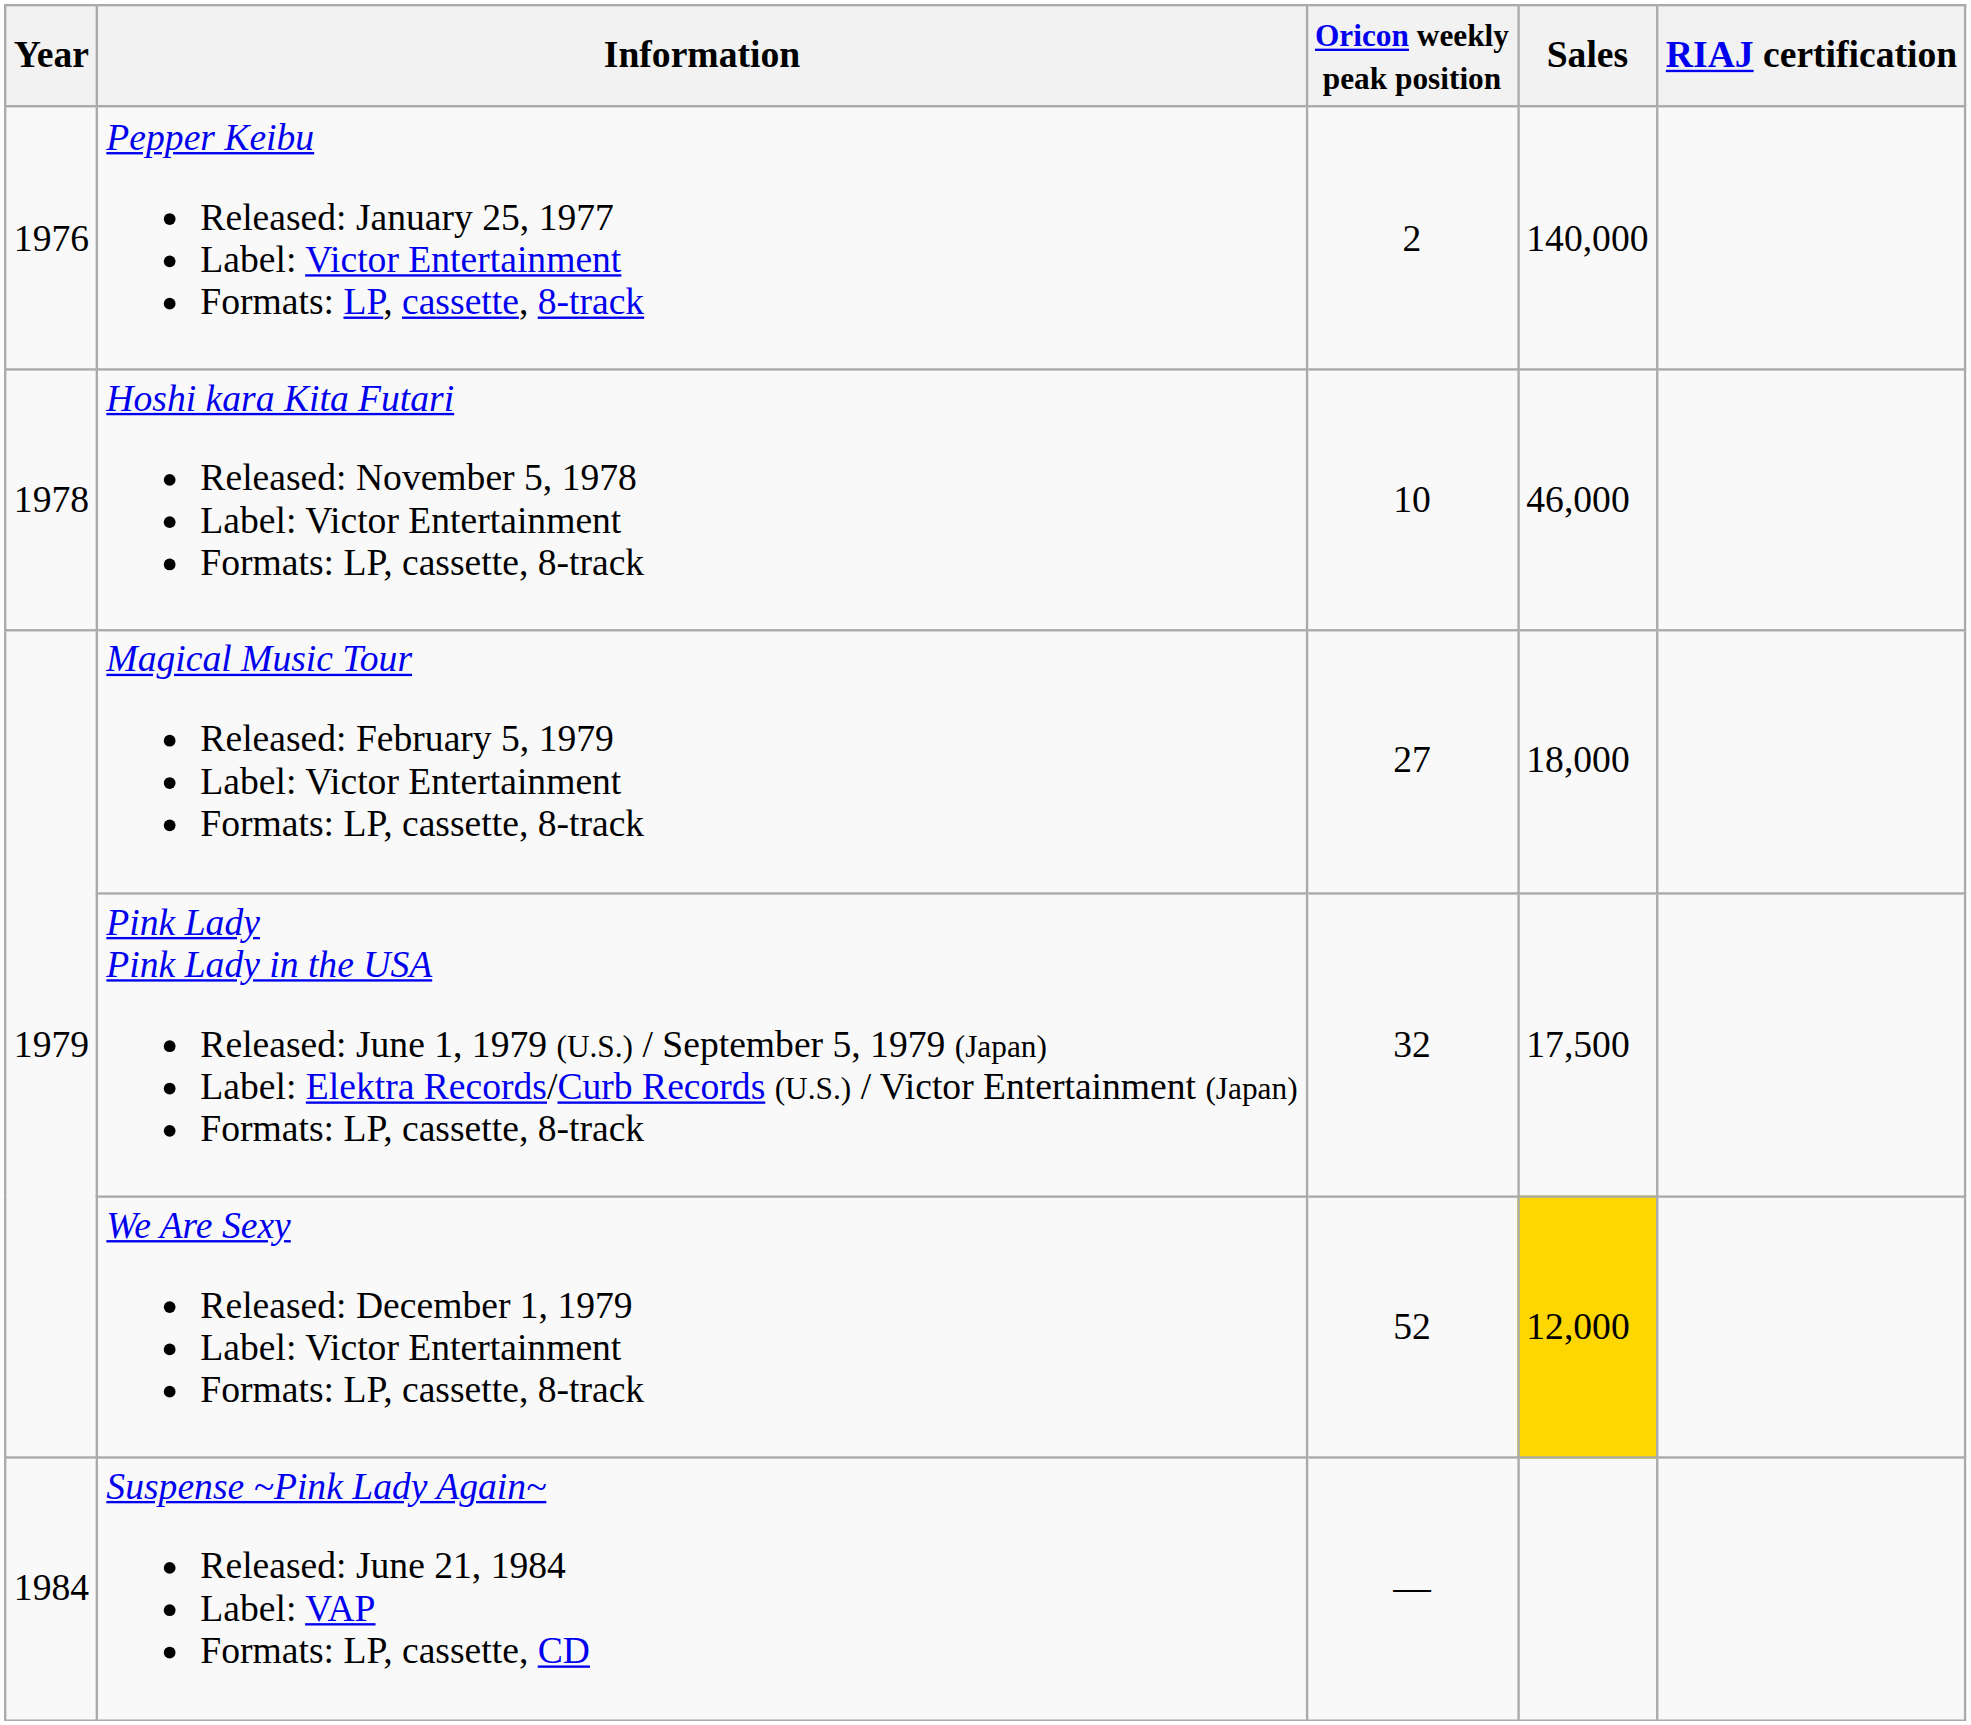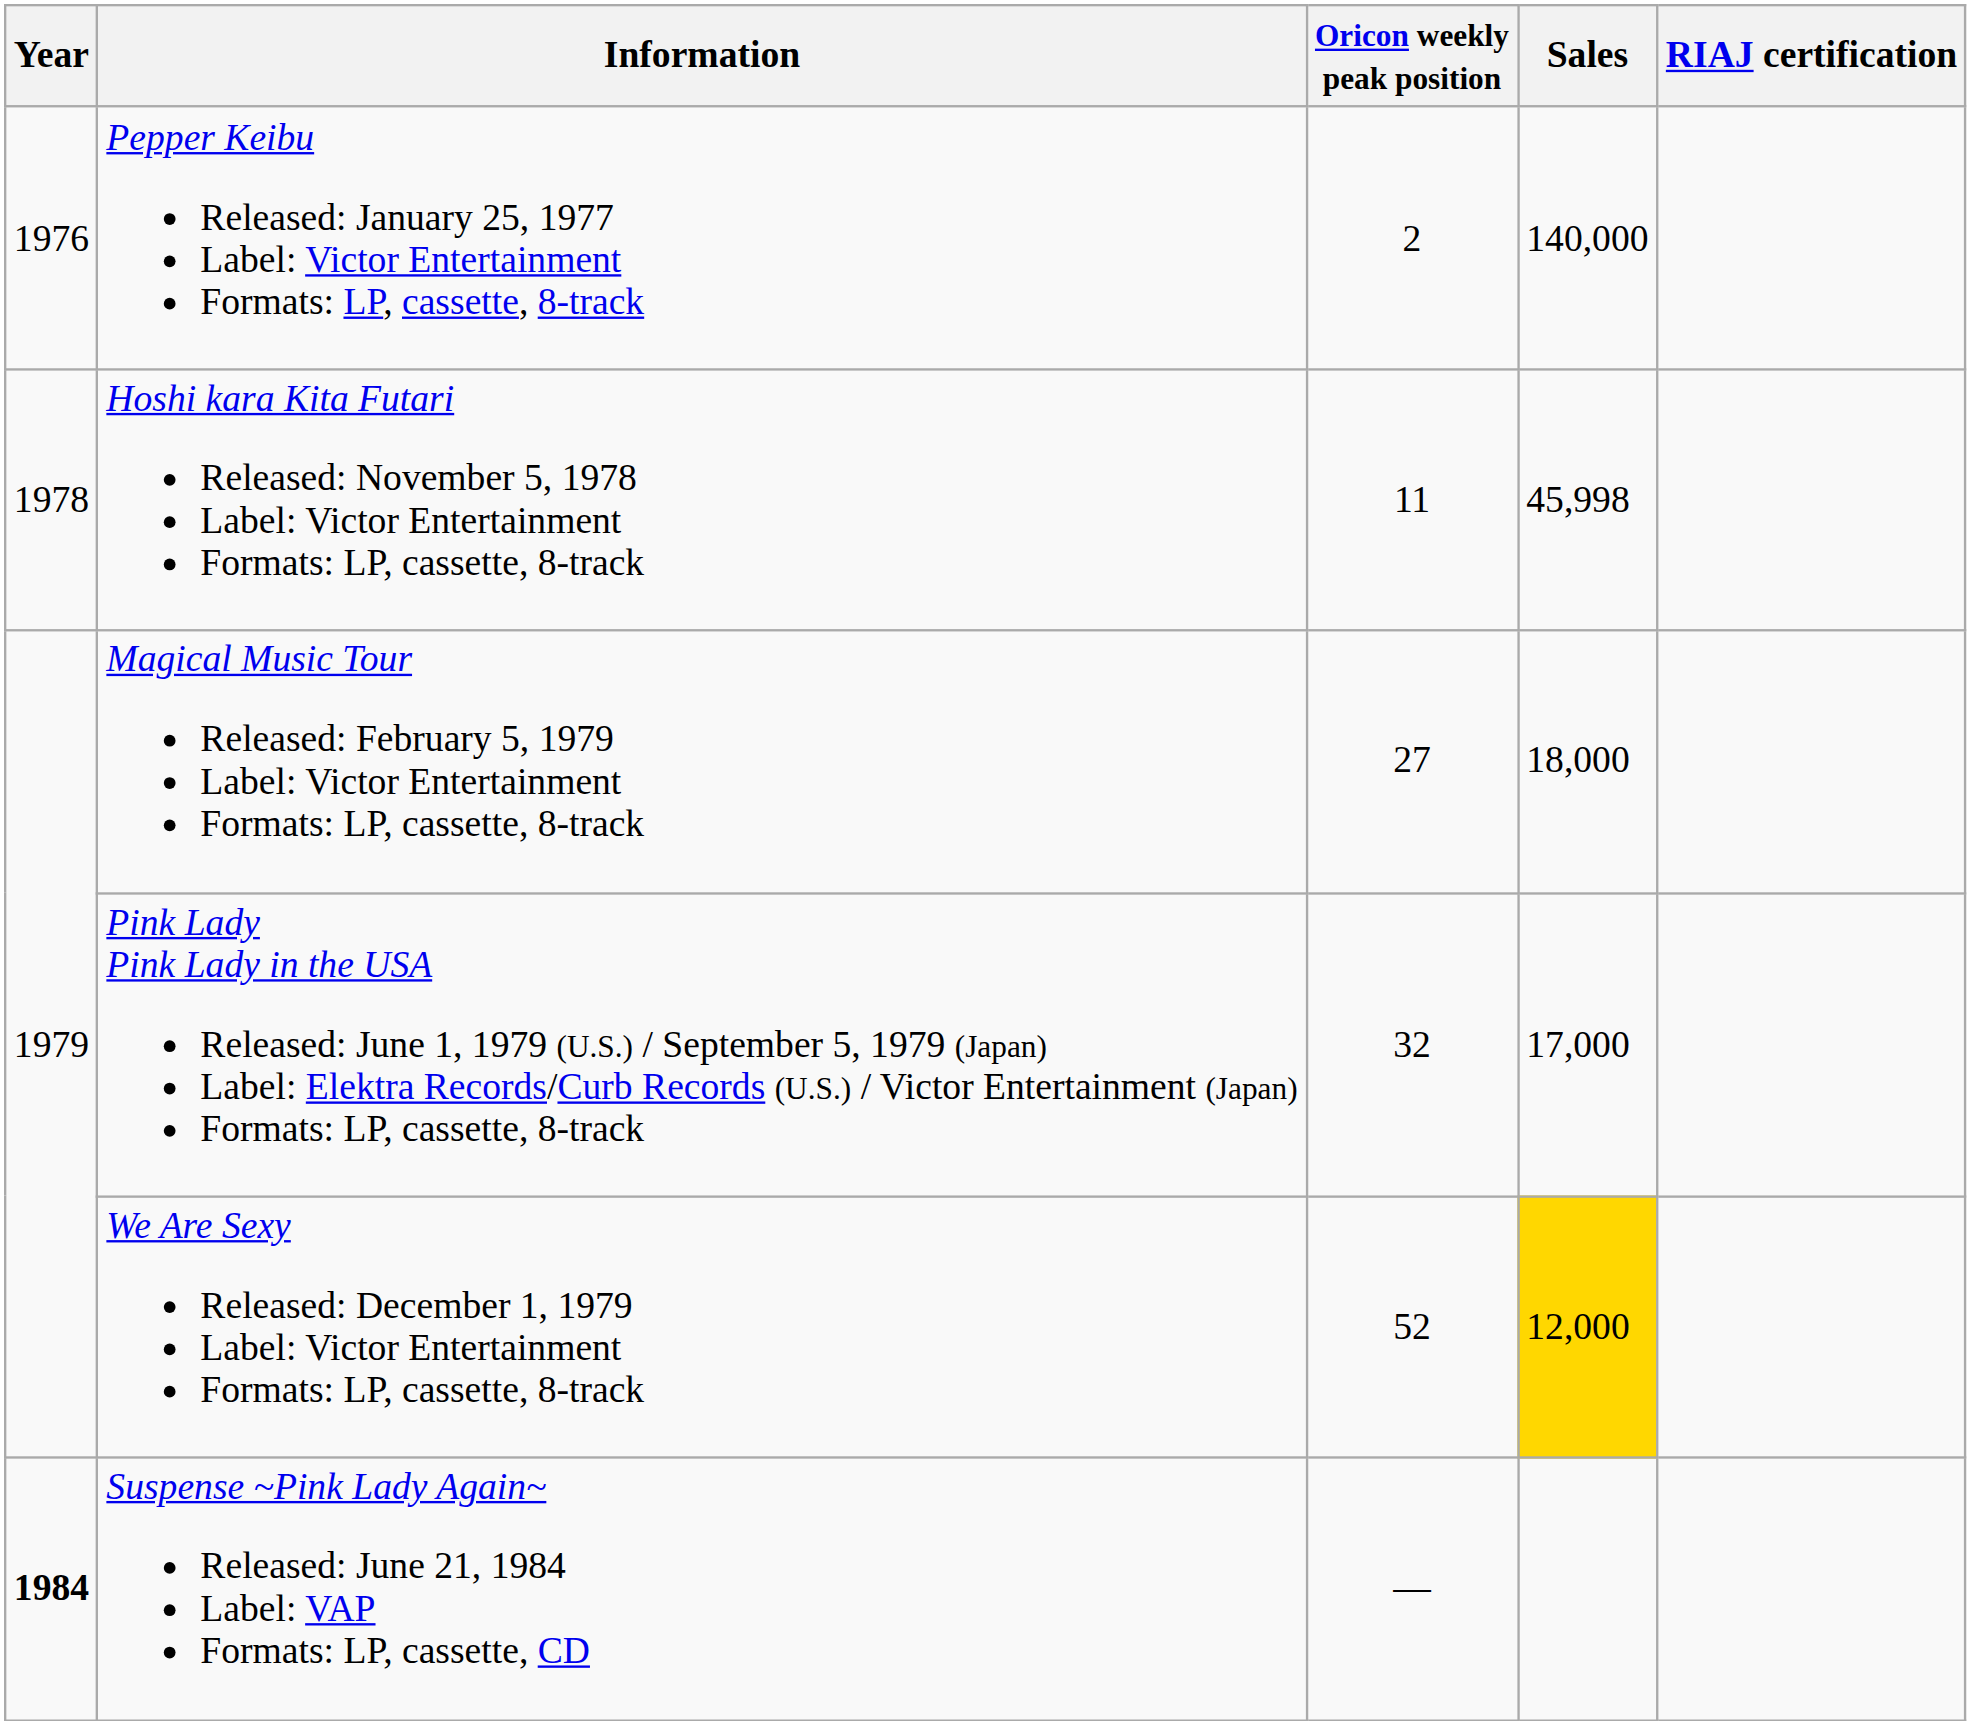(1412, 499) 10 -> (1412, 499) 11
(1578, 499) 46,000 -> (1578, 499) 45,998
(1578, 1043) 17,500 -> (1578, 1043) 17,000
(51, 1588) normal -> (51, 1588) bold
